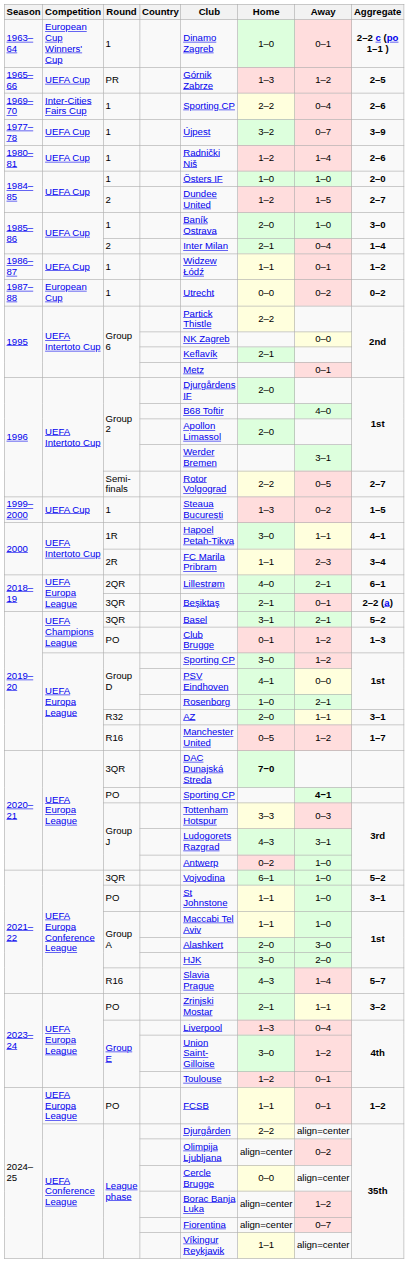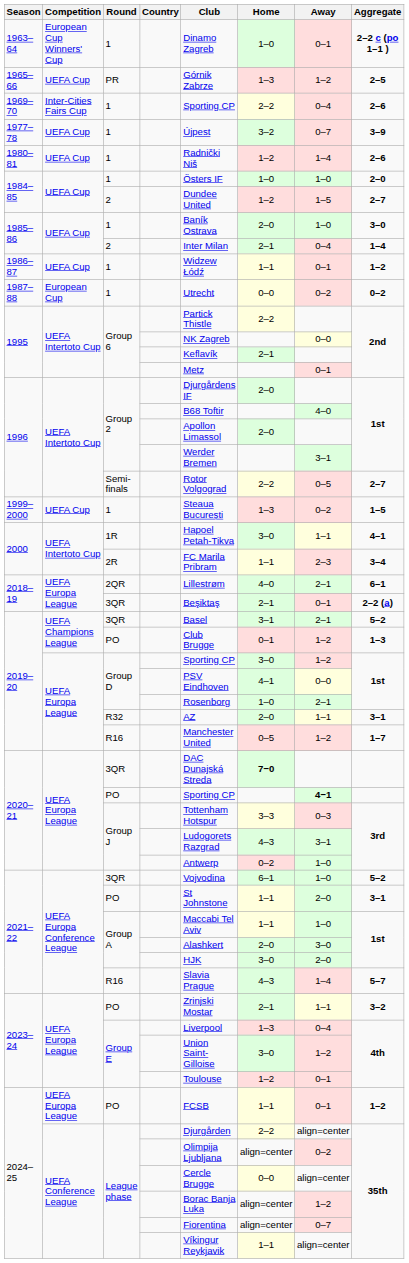(323, 898) 1–0 -> (323, 898) 2–0
